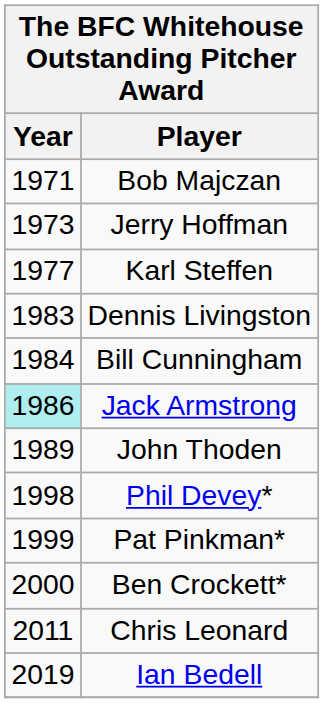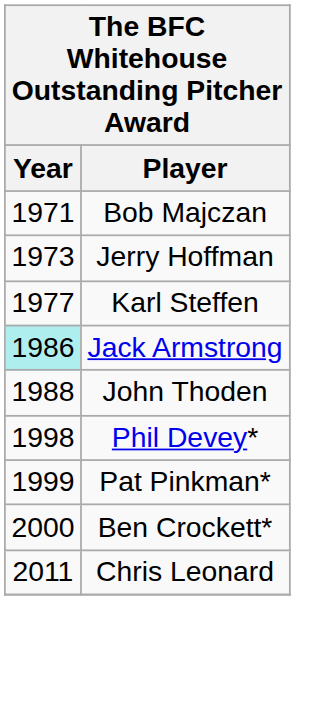- row: (199, 315)
- row: (199, 360)
(43, 450) 1989 -> (43, 392) 1988
- row: (199, 674)
